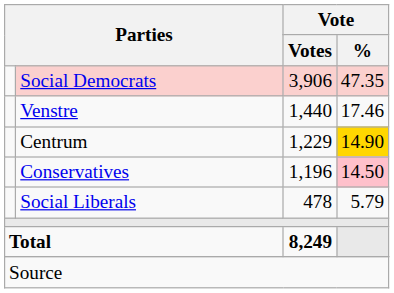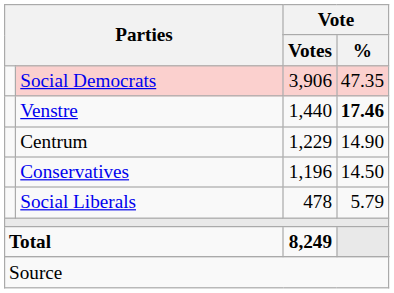(362, 111) normal -> (362, 111) bold
(362, 141) gold background -> (362, 141) no background
(362, 171) pink background -> (362, 171) no background
